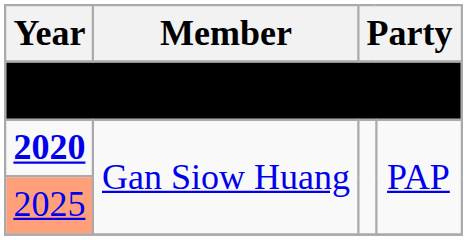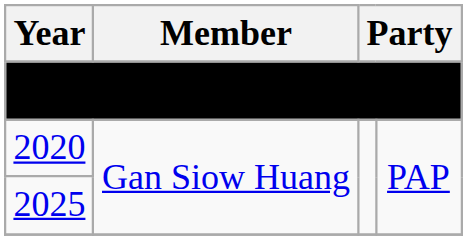(49, 147) bold -> (49, 147) normal
(49, 204) lightsalmon background -> (49, 204) no background
